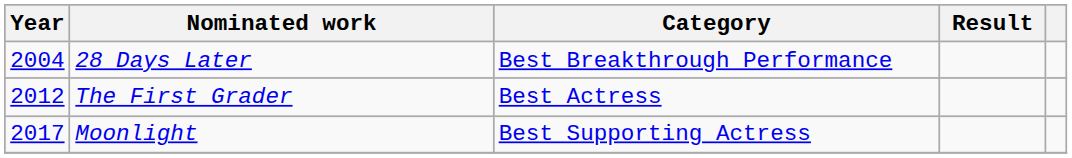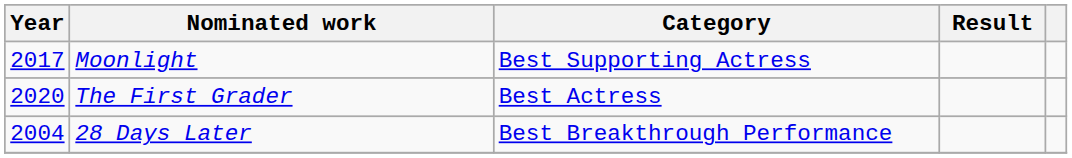rows swapped: (164, 60) <-> (136, 134)
(37, 97) 2012 -> (37, 97) 2020
